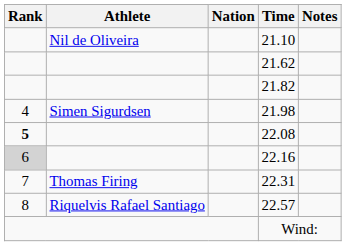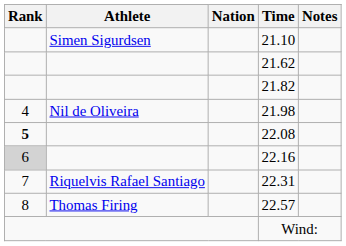(94, 39) Nil de Oliveira -> (100, 39) Simen Sigurdsen
(100, 110) Simen Sigurdsen -> (94, 110) Nil de Oliveira
(94, 181) Thomas Firing -> (127, 181) Riquelvis Rafael Santiago
(127, 205) Riquelvis Rafael Santiago -> (94, 205) Thomas Firing
